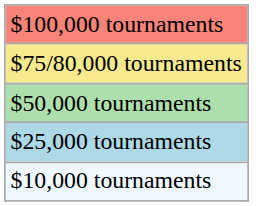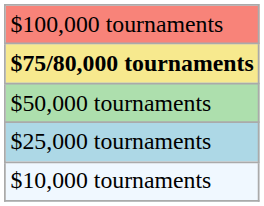(126, 62) normal -> (132, 62) bold
